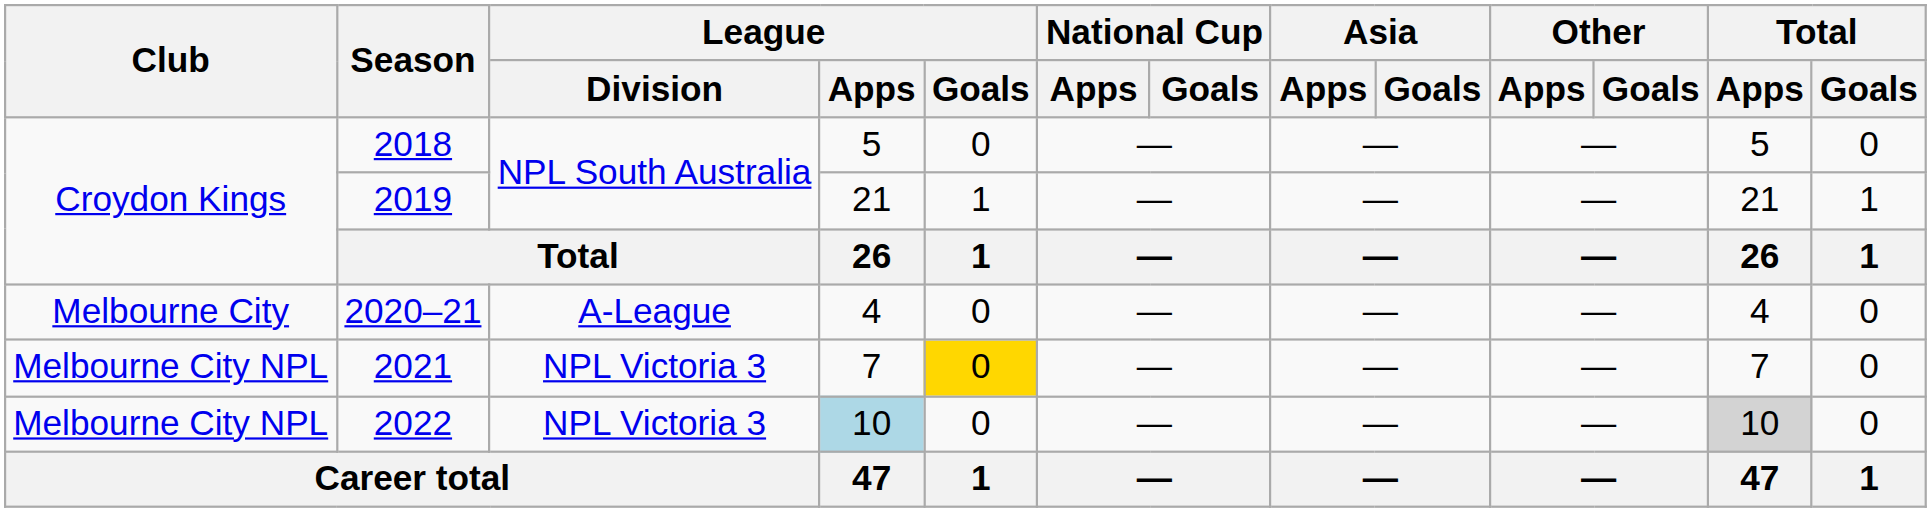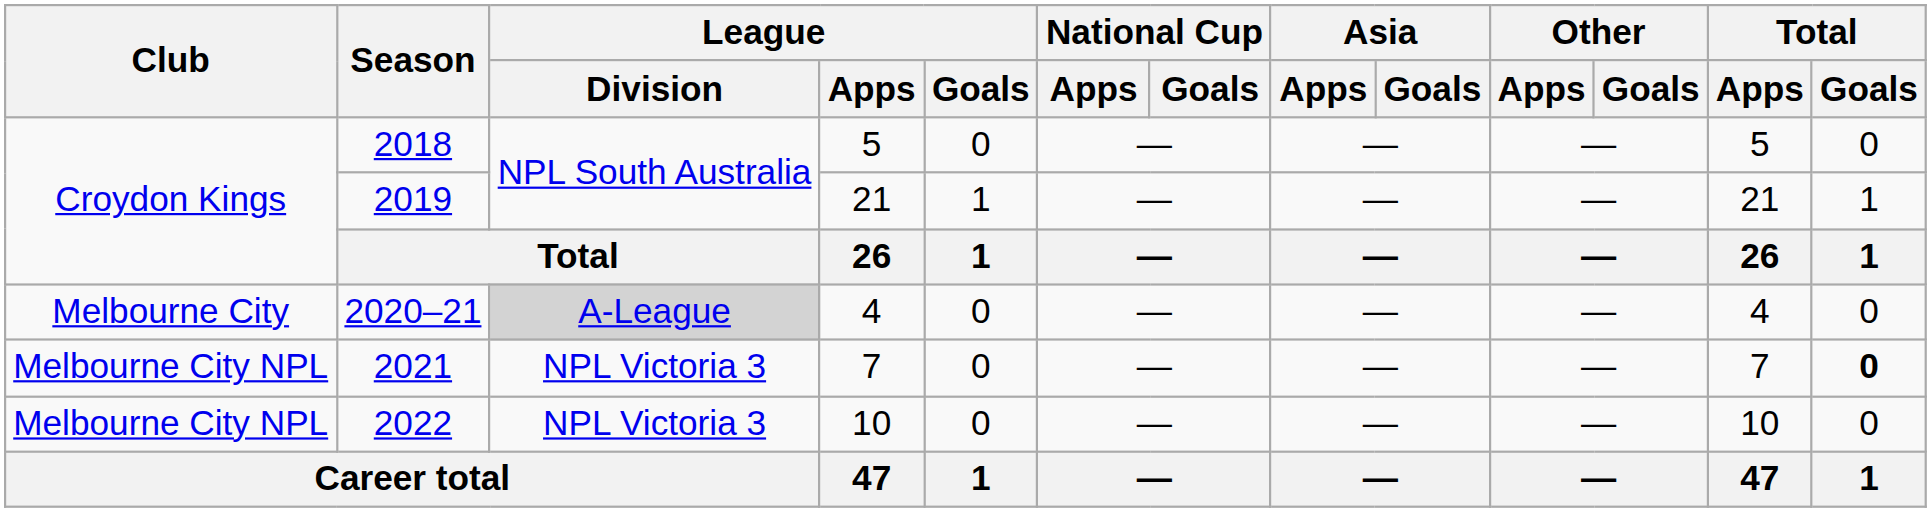(655, 311) no background -> (655, 311) lightgrey background
(981, 367) gold background -> (981, 367) no background
(1869, 367) normal -> (1869, 367) bold
(872, 423) lightblue background -> (872, 423) no background
(1760, 423) lightgrey background -> (1760, 423) no background
